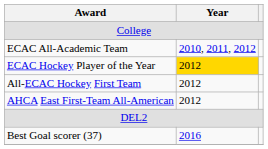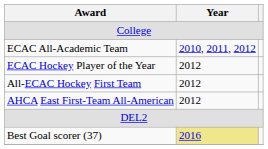(190, 65) gold background -> (190, 65) no background
(190, 135) no background -> (190, 135) khaki background
